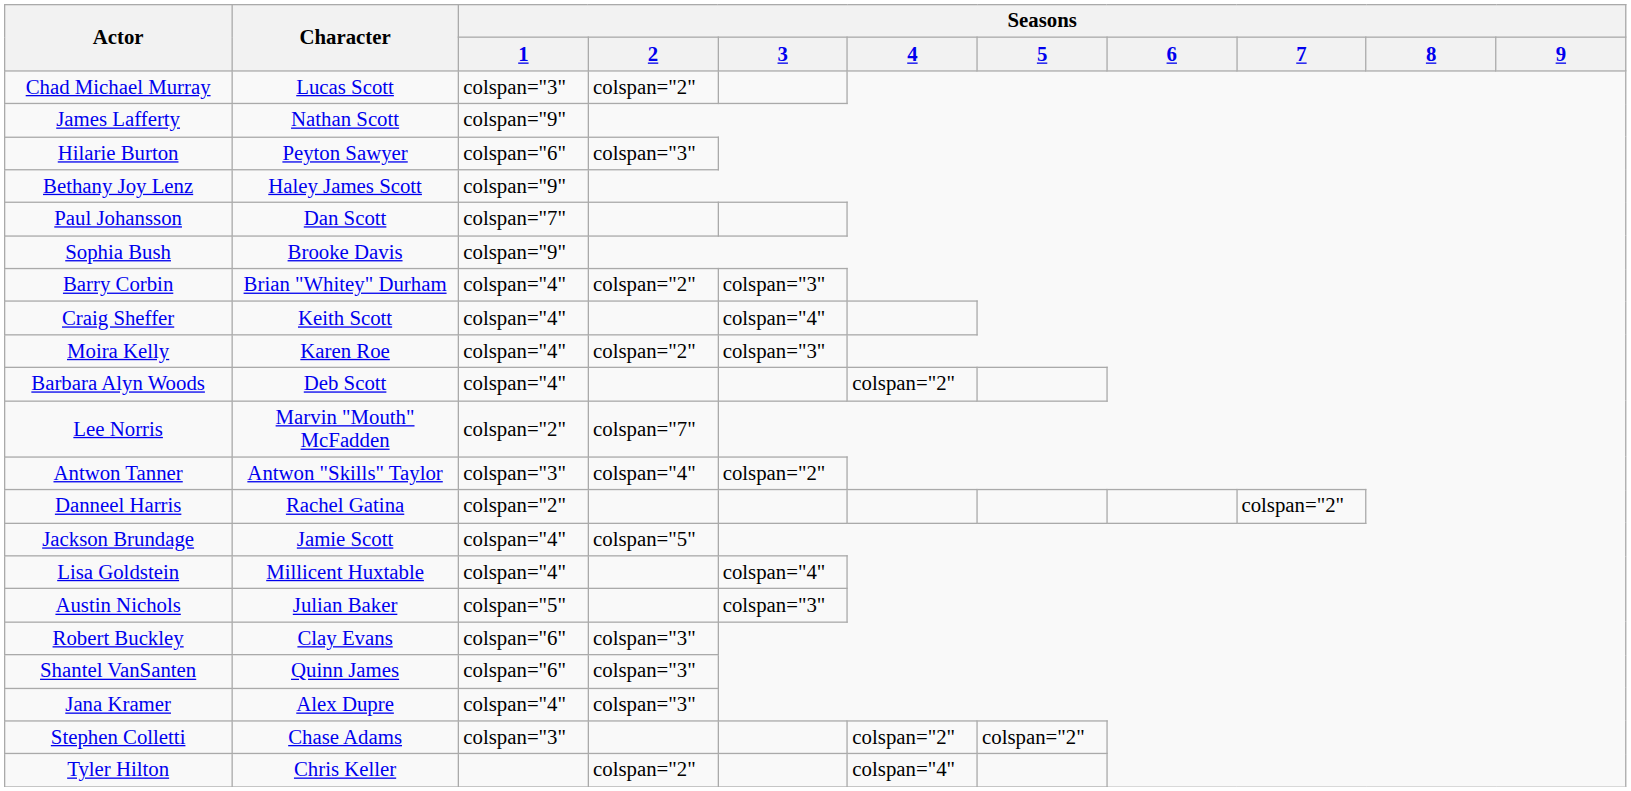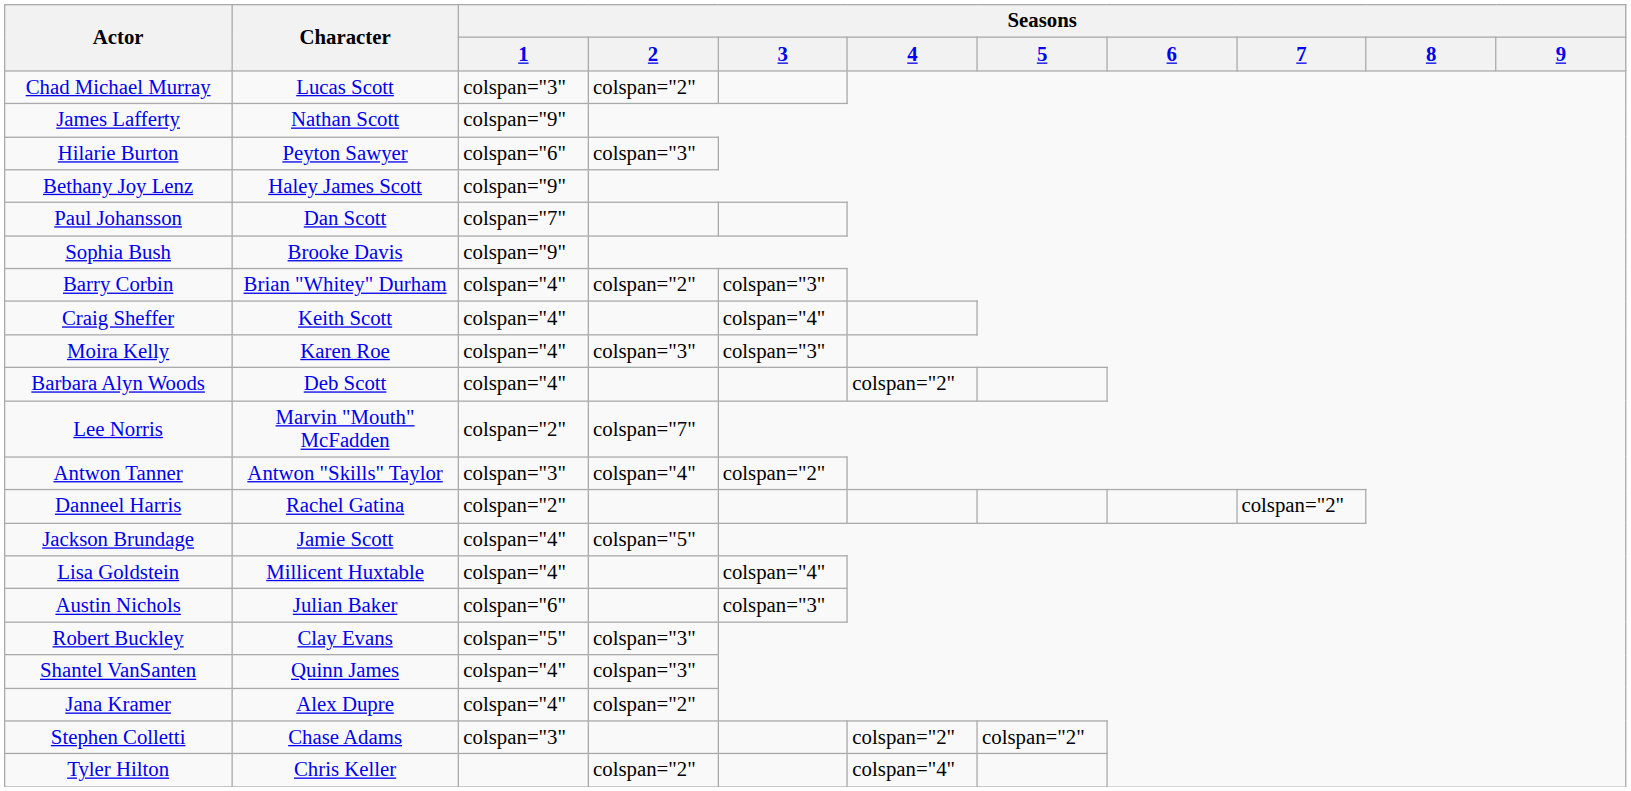(644, 350) colspan="2" -> (644, 350) colspan="3"
(515, 605) colspan="5" -> (515, 605) colspan="6"
(515, 638) colspan="6" -> (515, 638) colspan="5"
(515, 671) colspan="6" -> (515, 671) colspan="4"
(644, 704) colspan="3" -> (644, 704) colspan="2"
